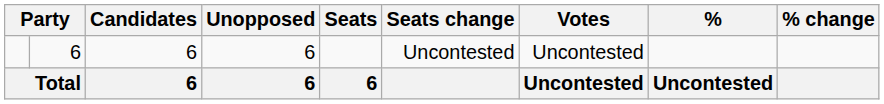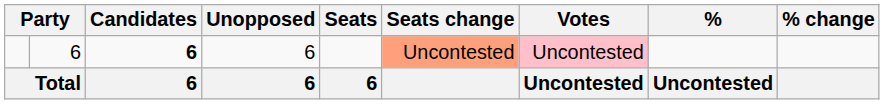(191, 51) normal -> (191, 51) bold
(459, 51) no background -> (459, 51) lightsalmon background
(588, 51) no background -> (588, 51) pink background
